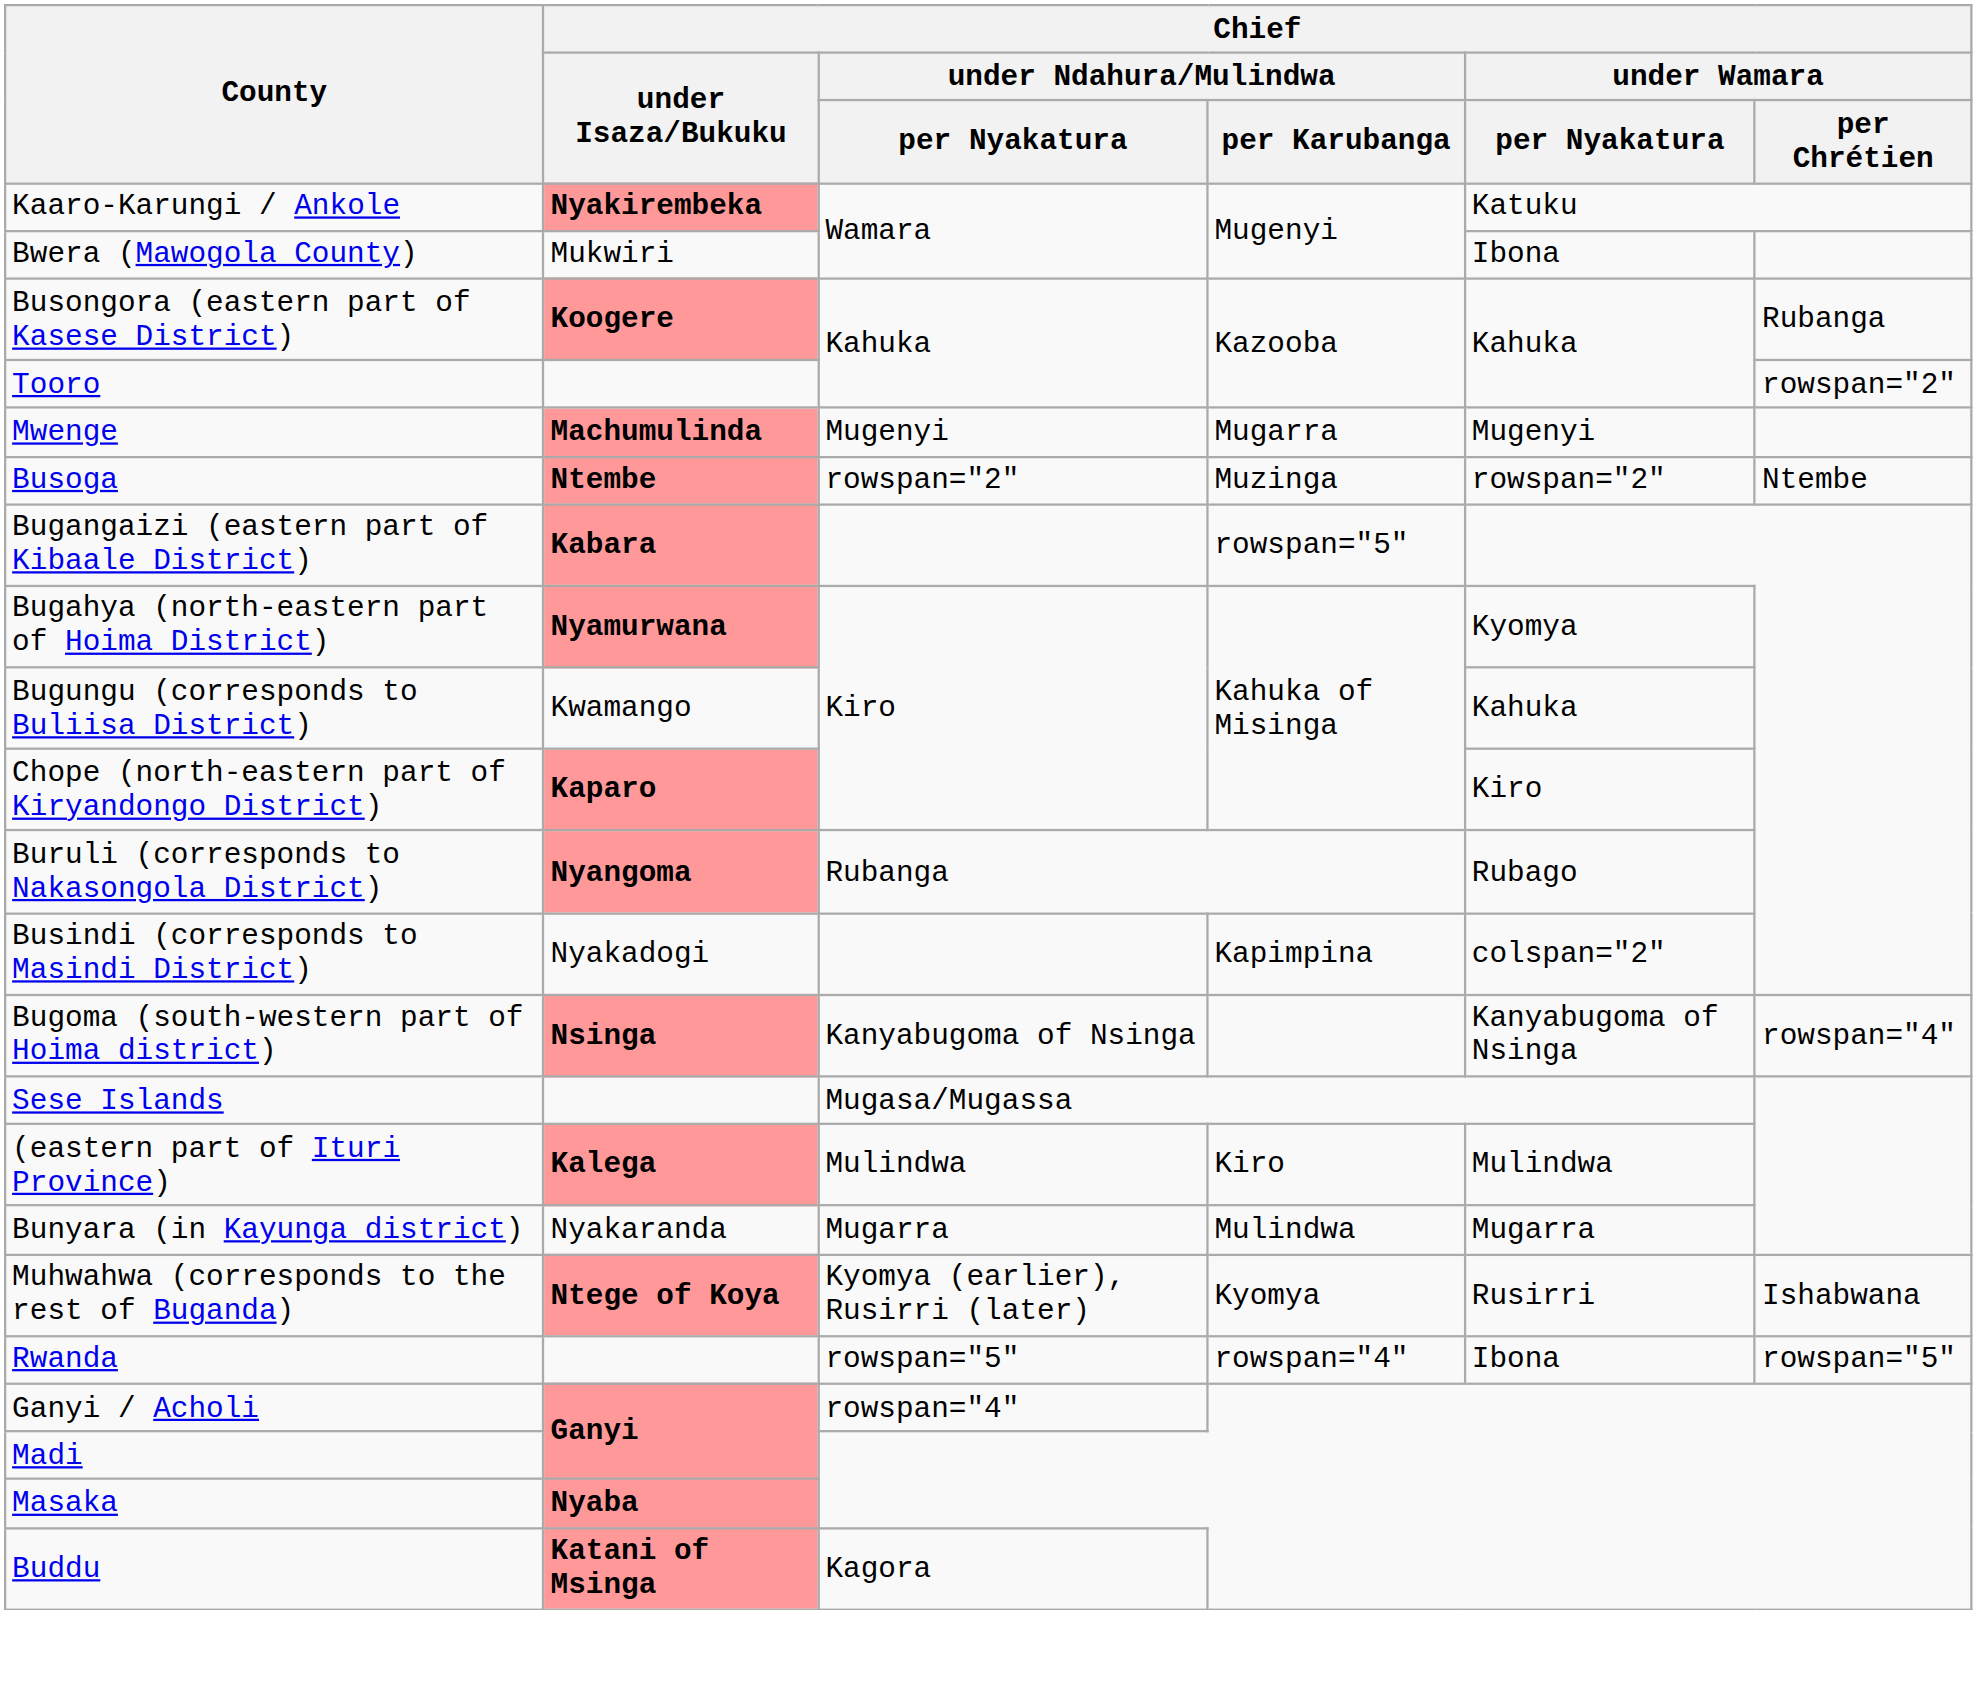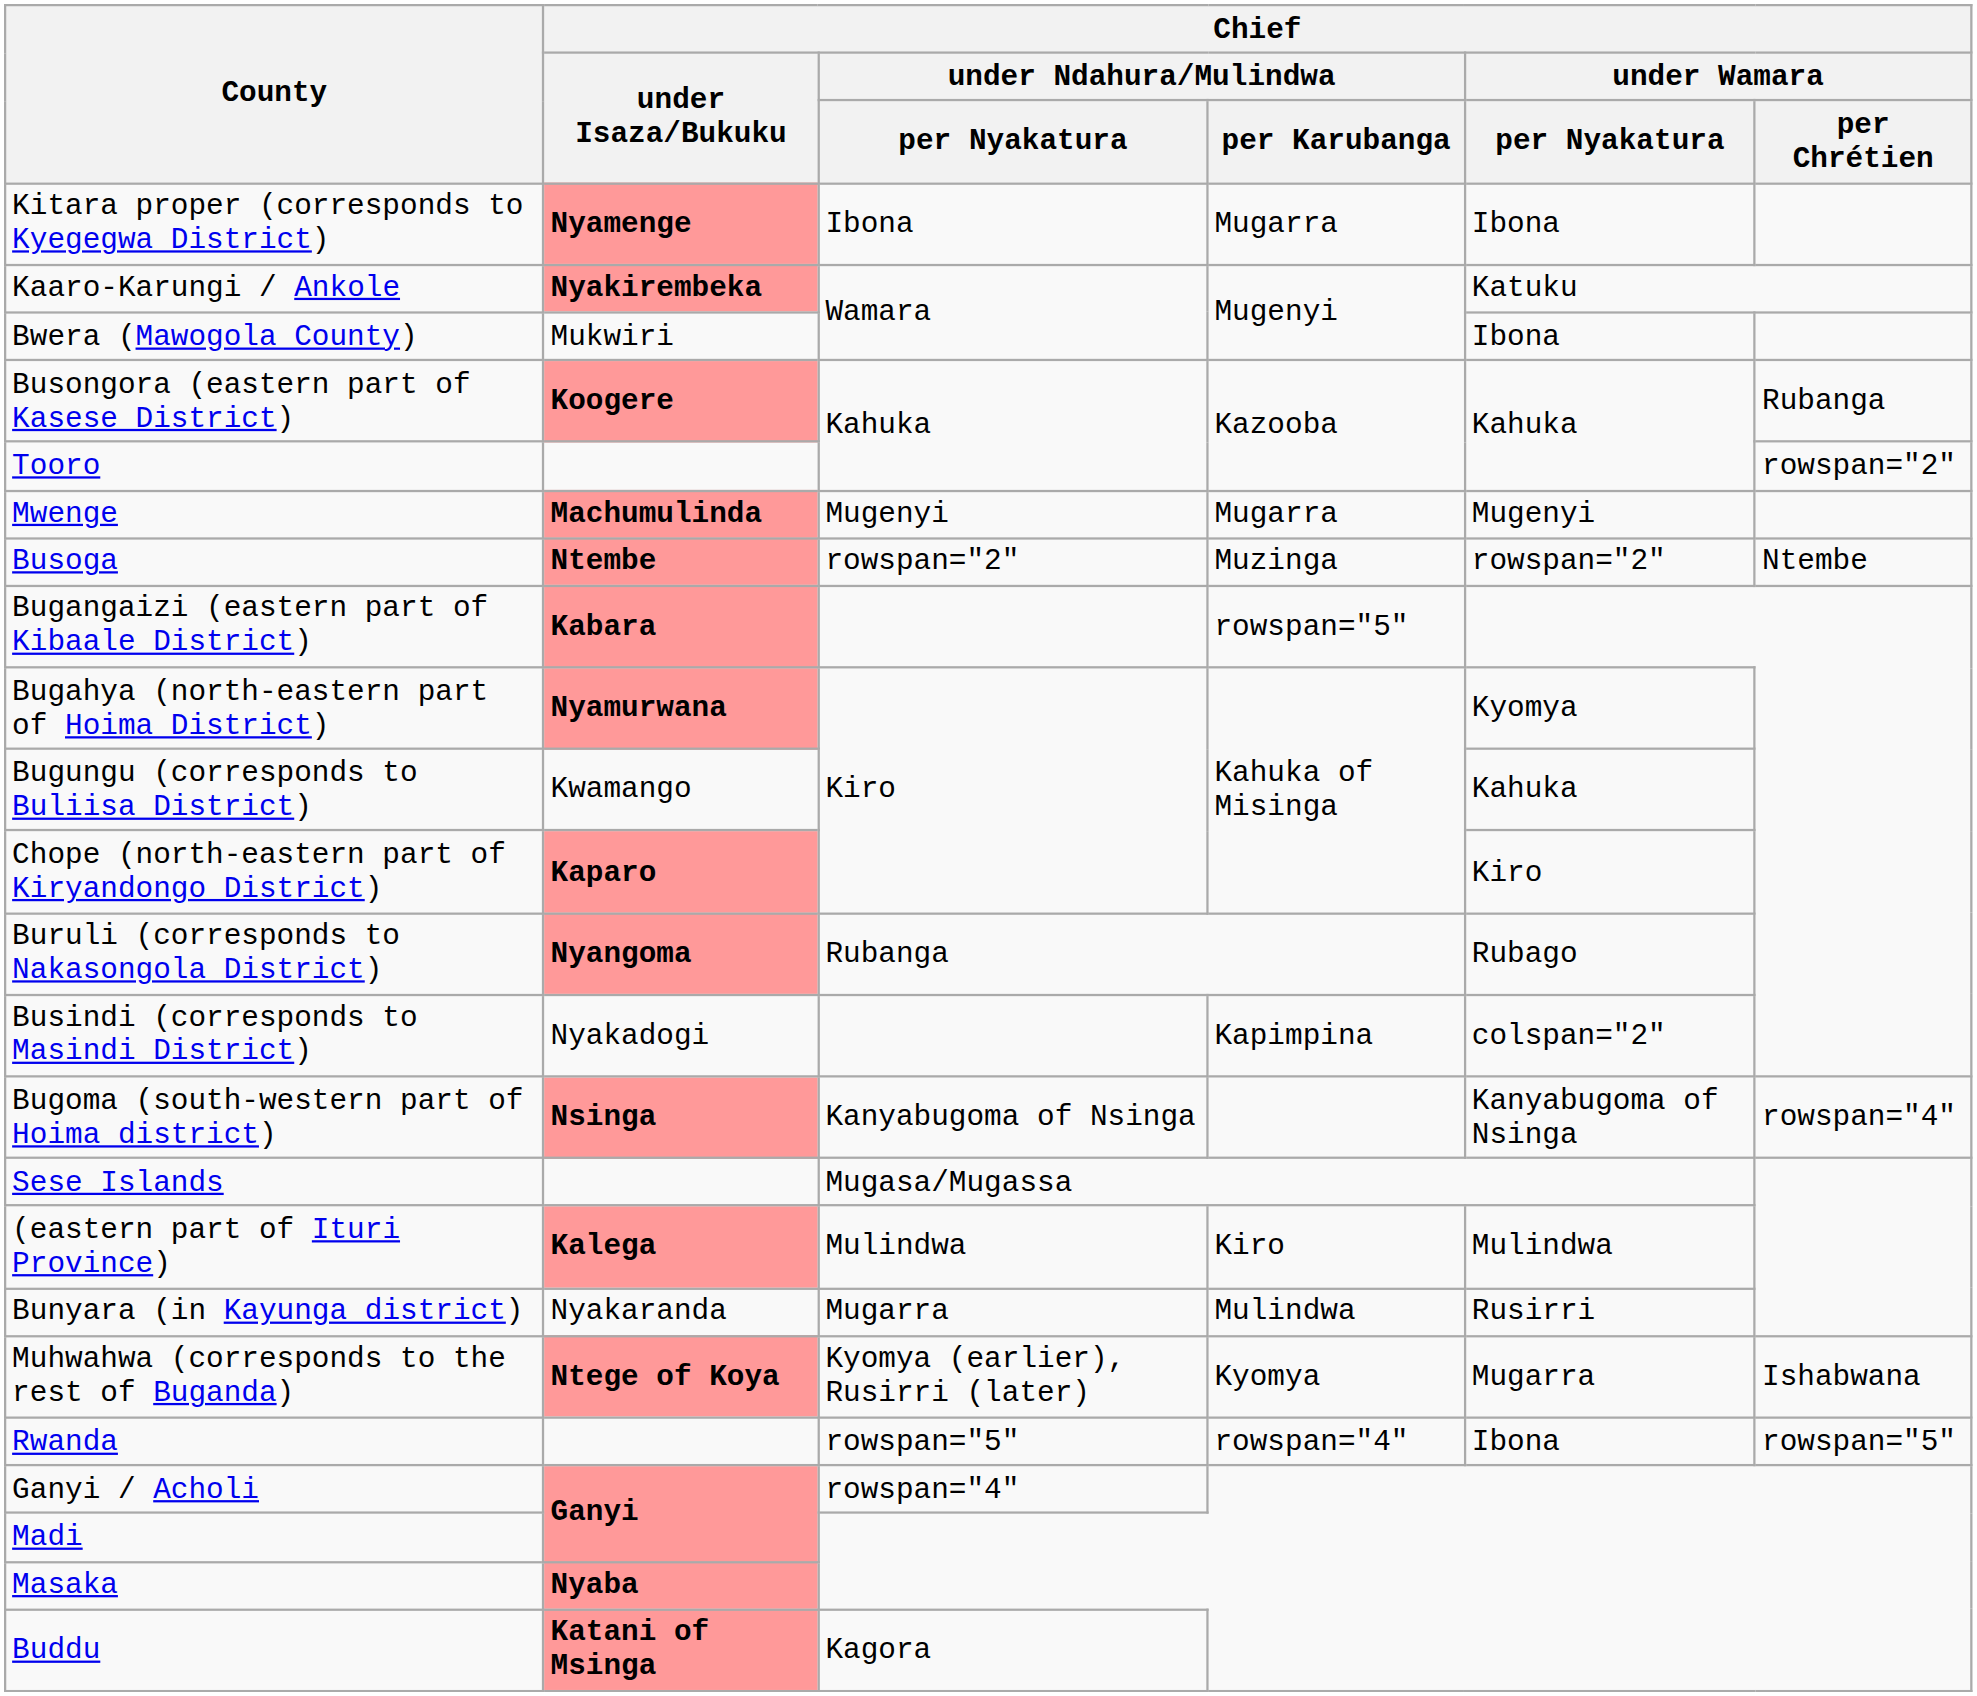+ row: (268, 224)
(1534, 1230) Mugarra -> (1534, 1312) Rusirri
(1534, 1295) Rusirri -> (1534, 1377) Mugarra
